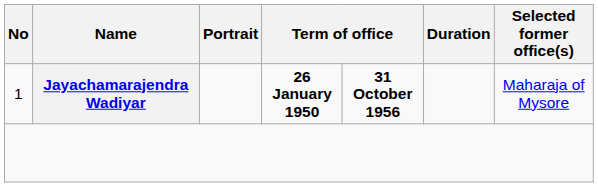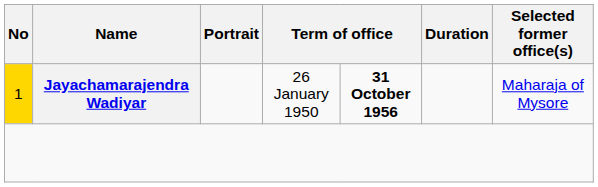(18, 93) no background -> (18, 93) gold background
(302, 93) bold -> (301, 93) normal
